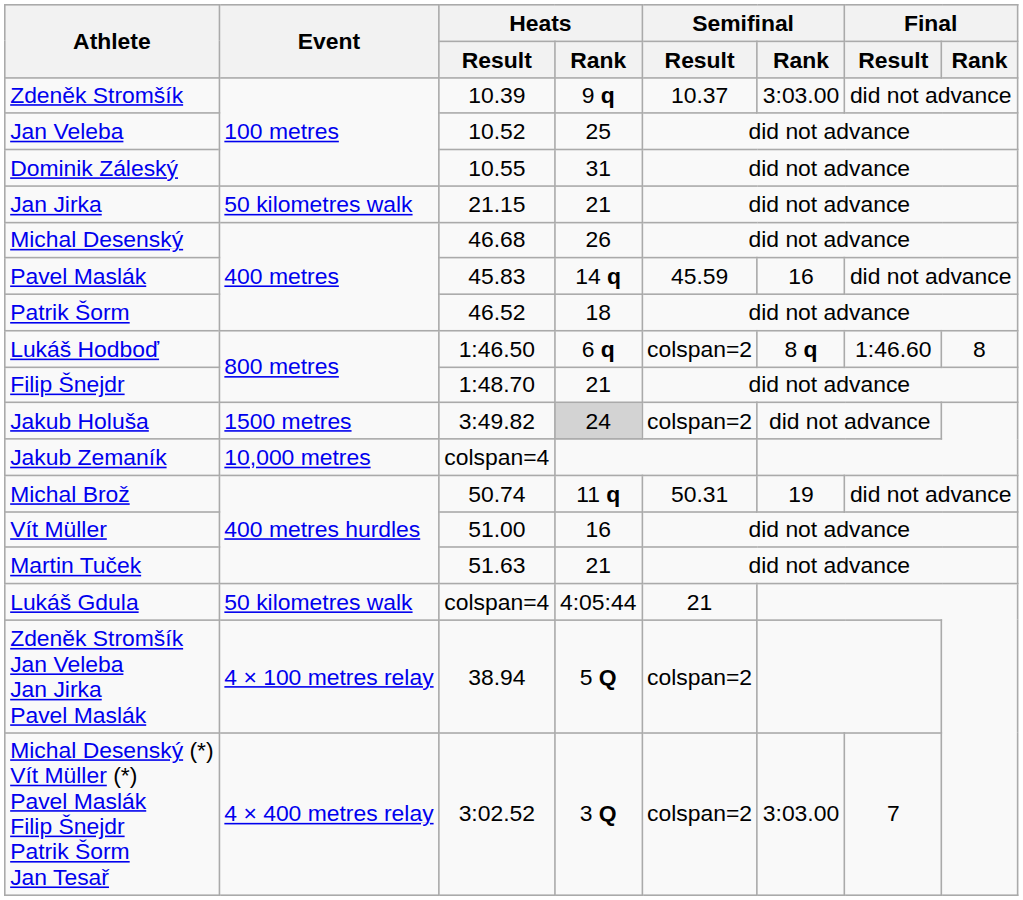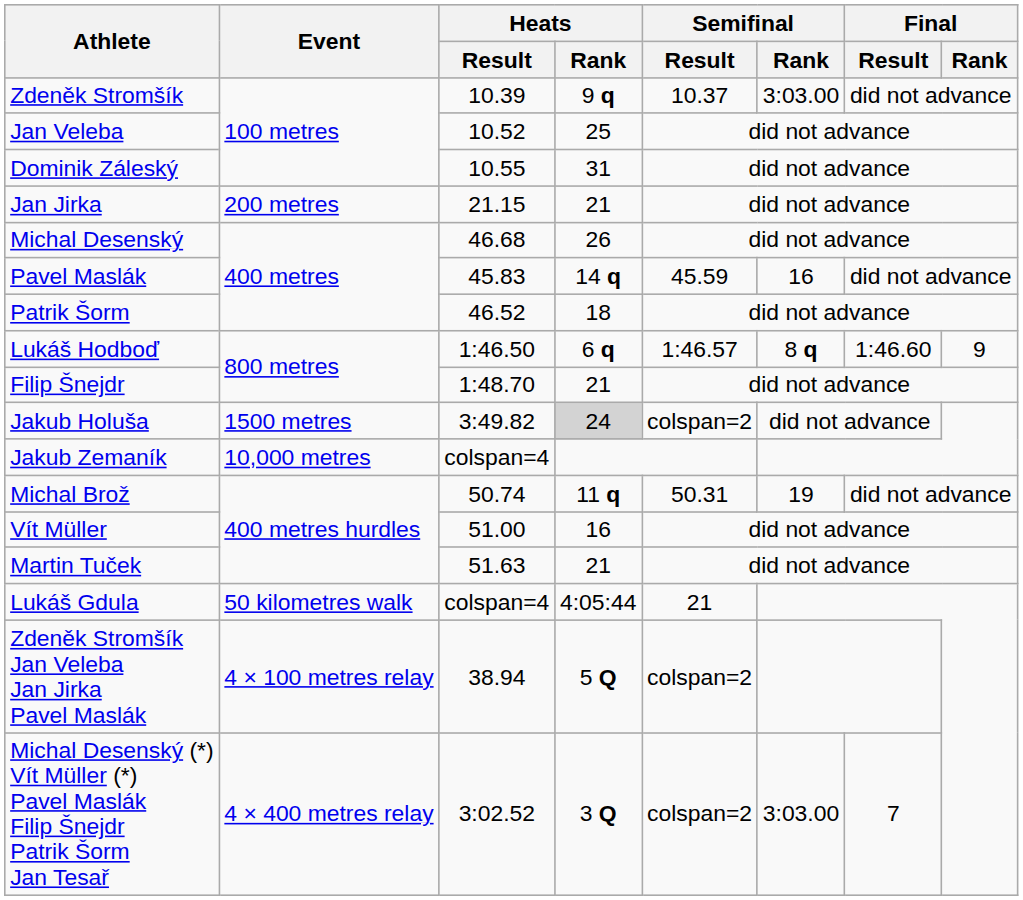(318, 204) 50 kilometres walk -> (282, 204) 200 metres
(700, 349) colspan=2 -> (700, 349) 1:46.57
(979, 349) 8 -> (979, 349) 9
